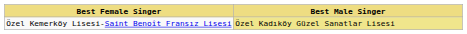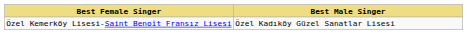(315, 23) khaki background -> (315, 23) no background
